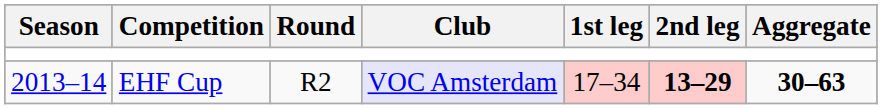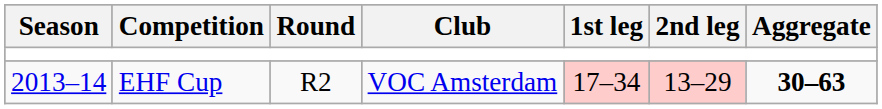(462, 81) lavender background -> (462, 81) no background
(698, 81) bold -> (698, 81) normal
